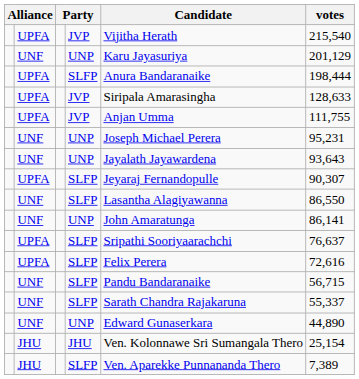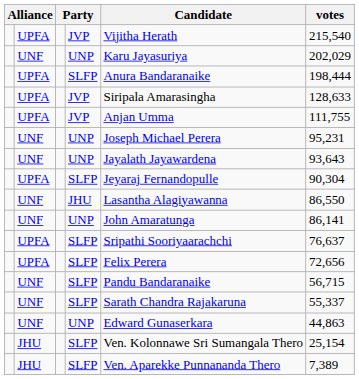(330, 55) 201,129 -> (330, 55) 202,029
(327, 179) 90,307 -> (327, 179) 90,304
(83, 199) SLFP -> (80, 199) JHU
(327, 261) 72,616 -> (327, 261) 72,656
(327, 323) 44,890 -> (327, 323) 44,863
(80, 343) JHU -> (83, 343) SLFP
